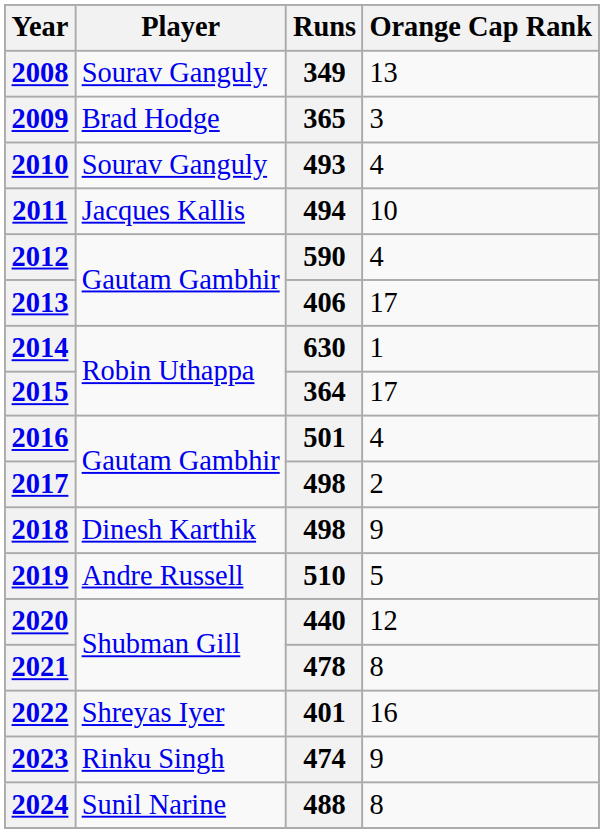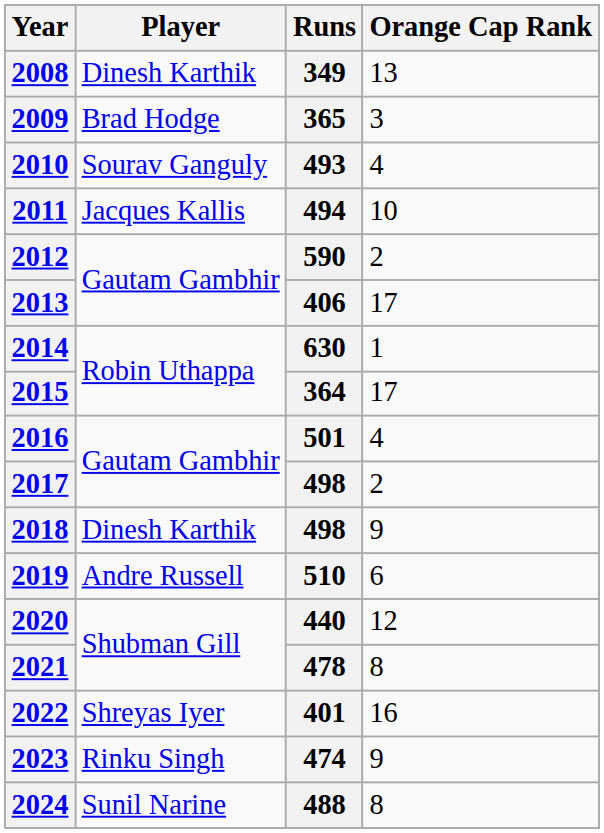(174, 72) Sourav Ganguly -> (169, 72) Dinesh Karthik
(376, 255) 4 -> (376, 255) 2
(376, 575) 5 -> (376, 575) 6
